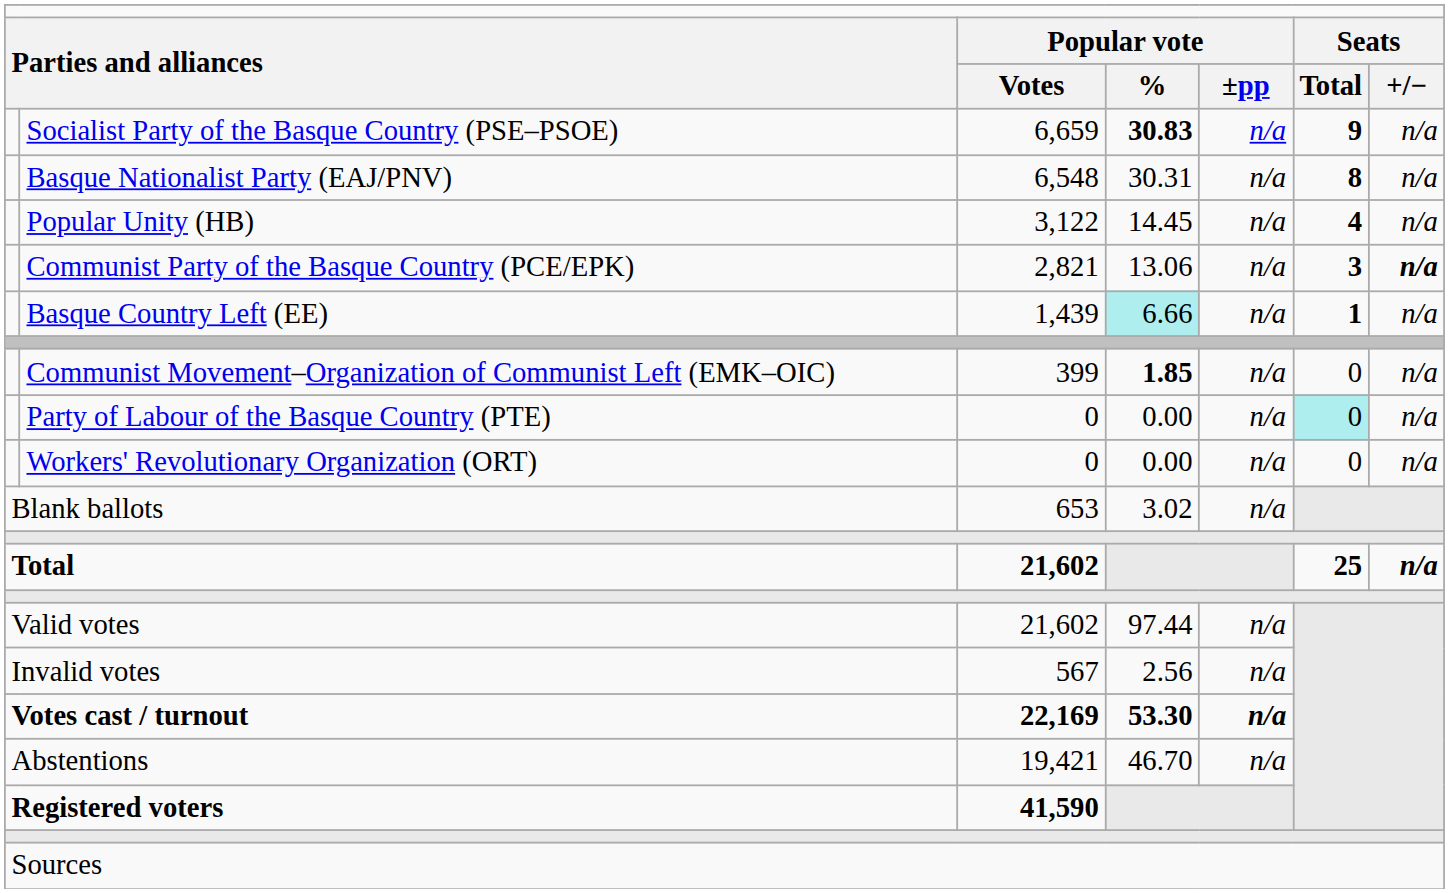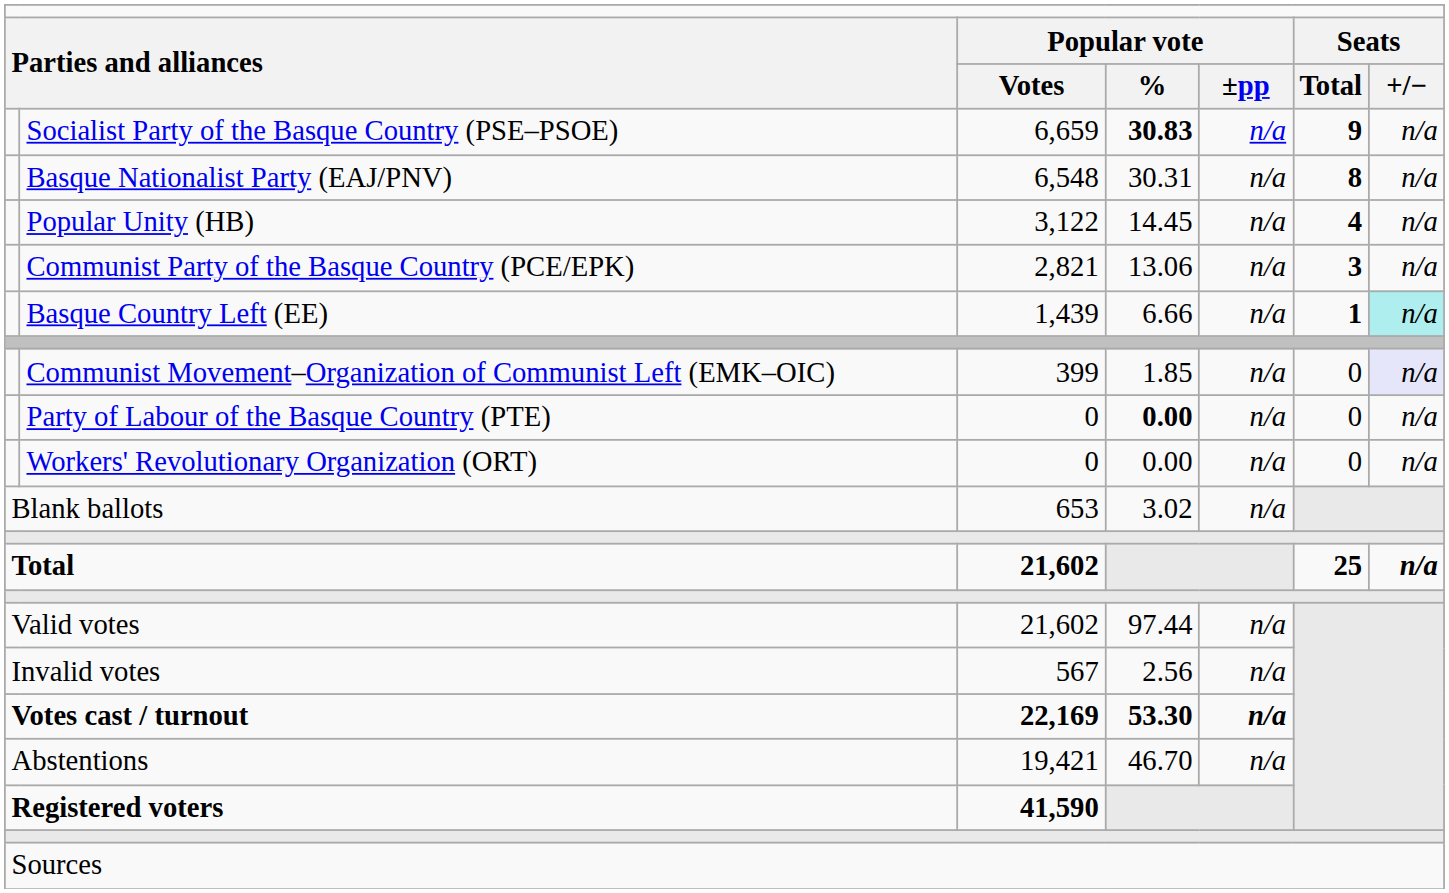(1419, 267) bold -> (1420, 267) normal
(1167, 312) paleturquoise background -> (1167, 312) no background
(1420, 312) no background -> (1420, 312) paleturquoise background
(1167, 371) bold -> (1167, 371) normal
(1420, 371) no background -> (1420, 371) lavender background
(1167, 416) normal -> (1167, 416) bold
(1355, 416) paleturquoise background -> (1355, 416) no background
